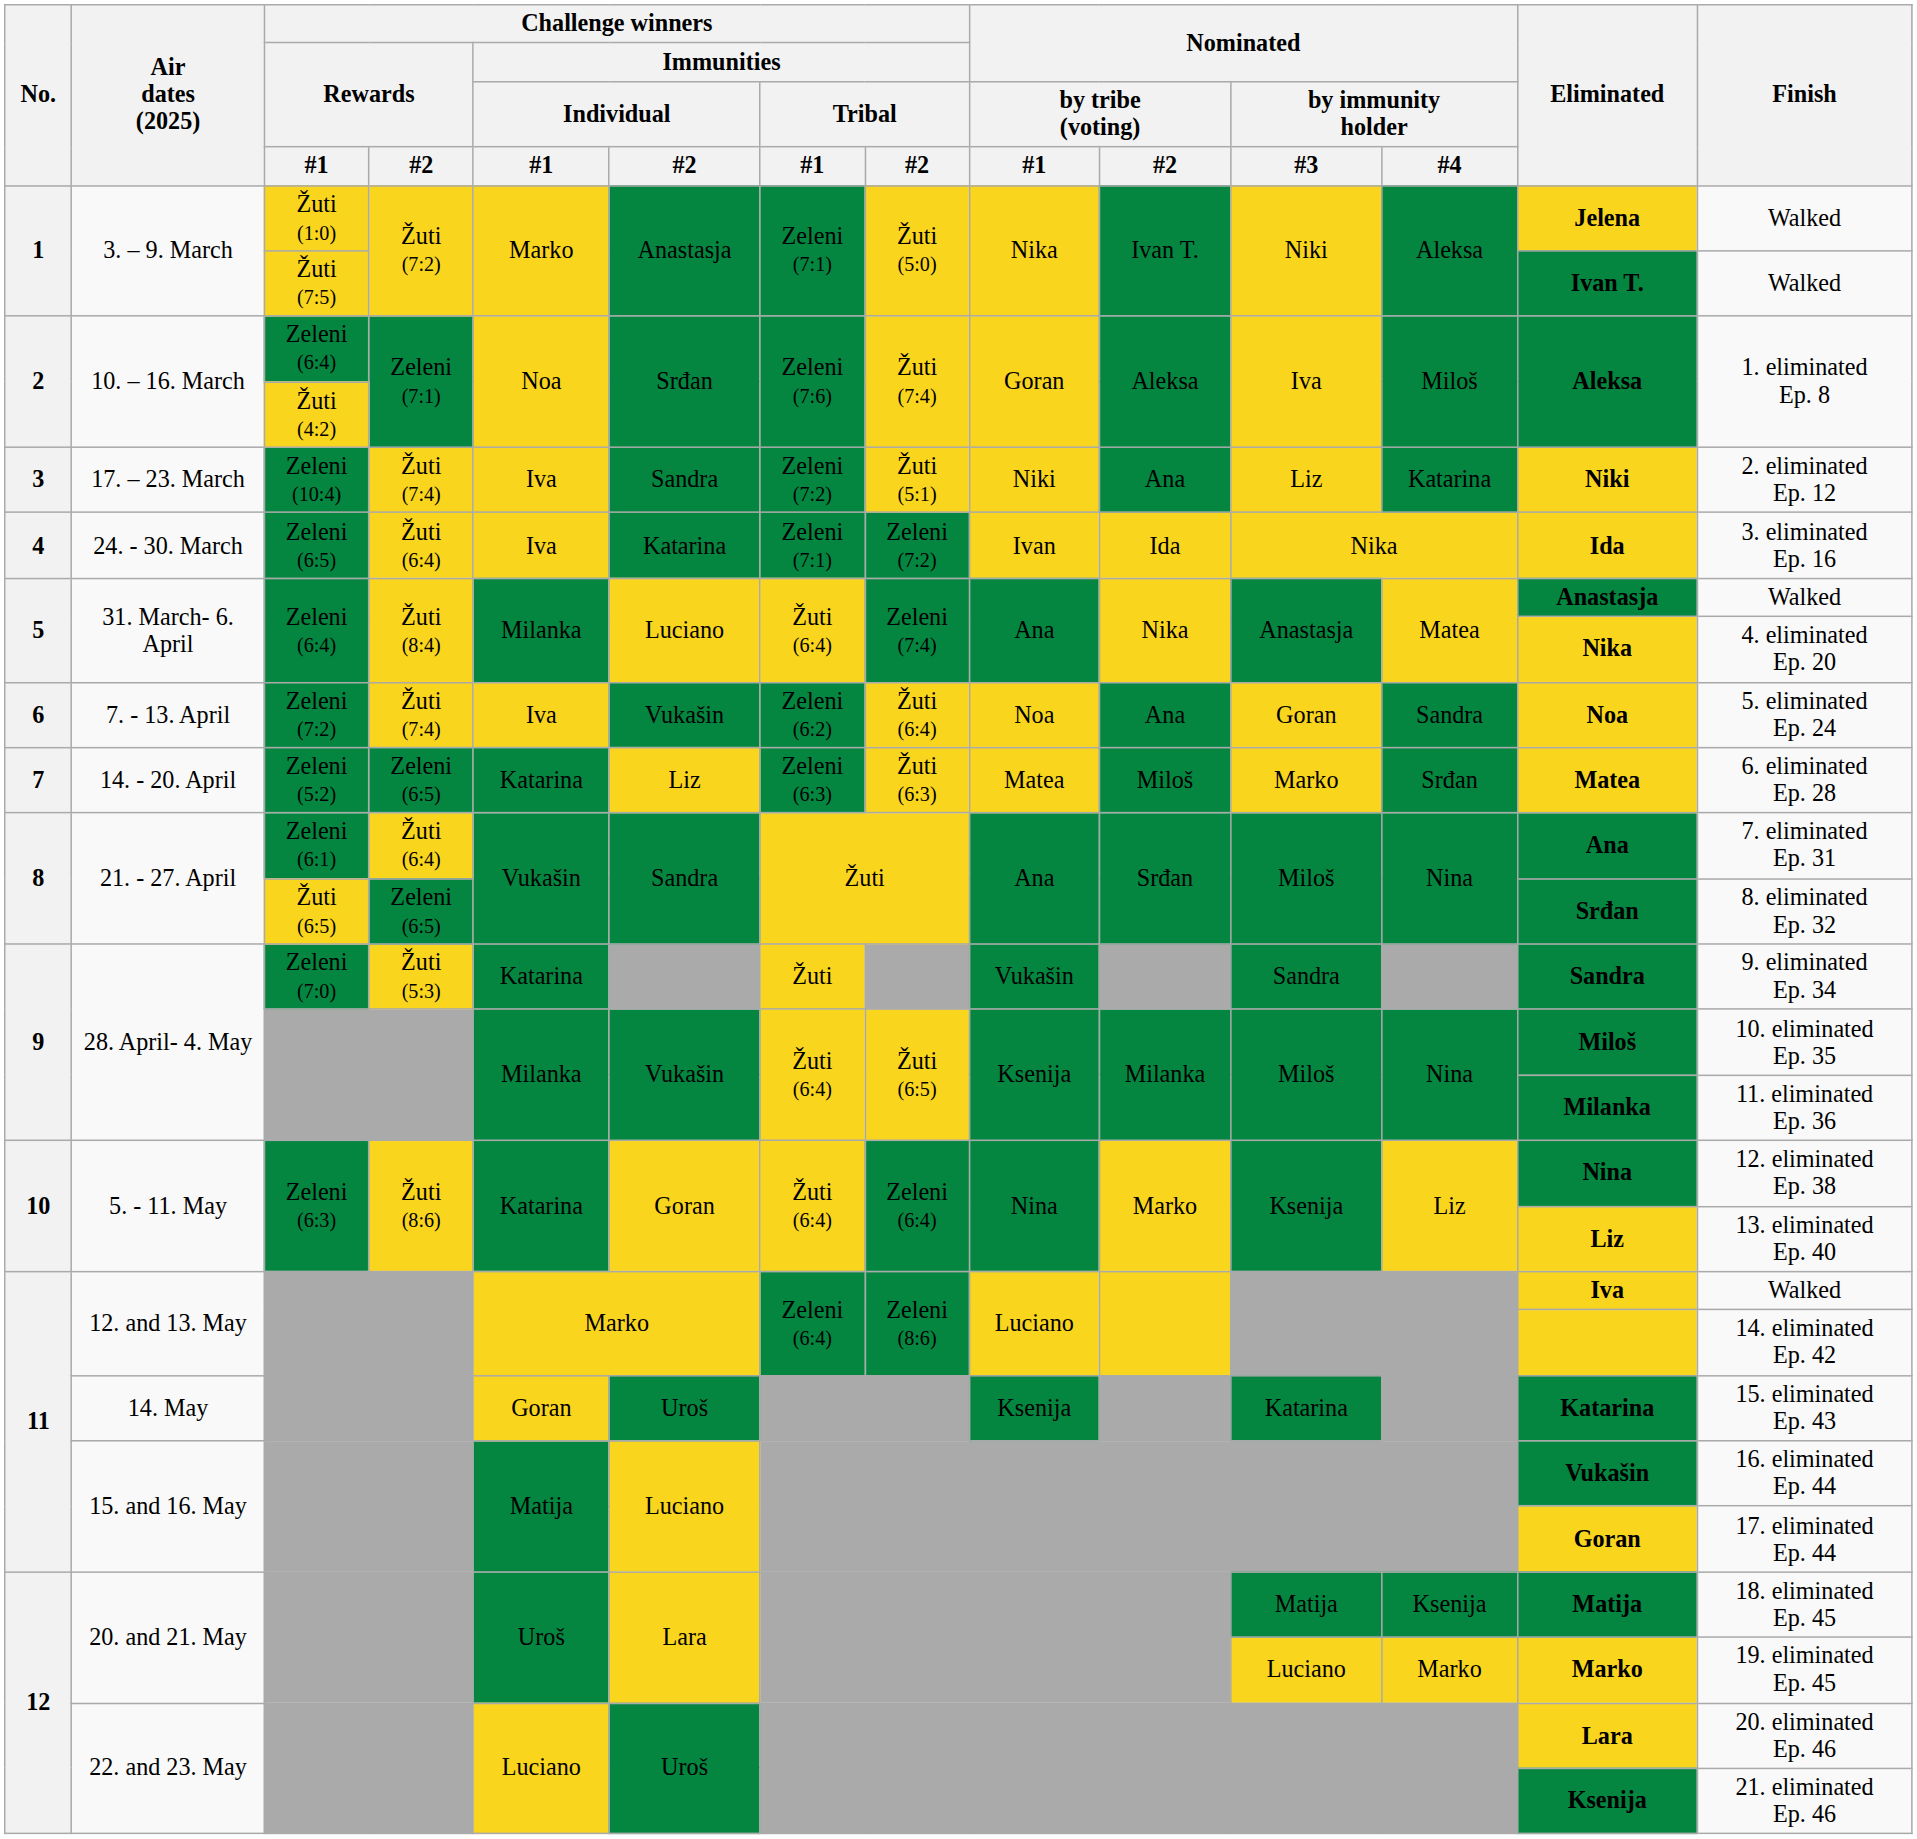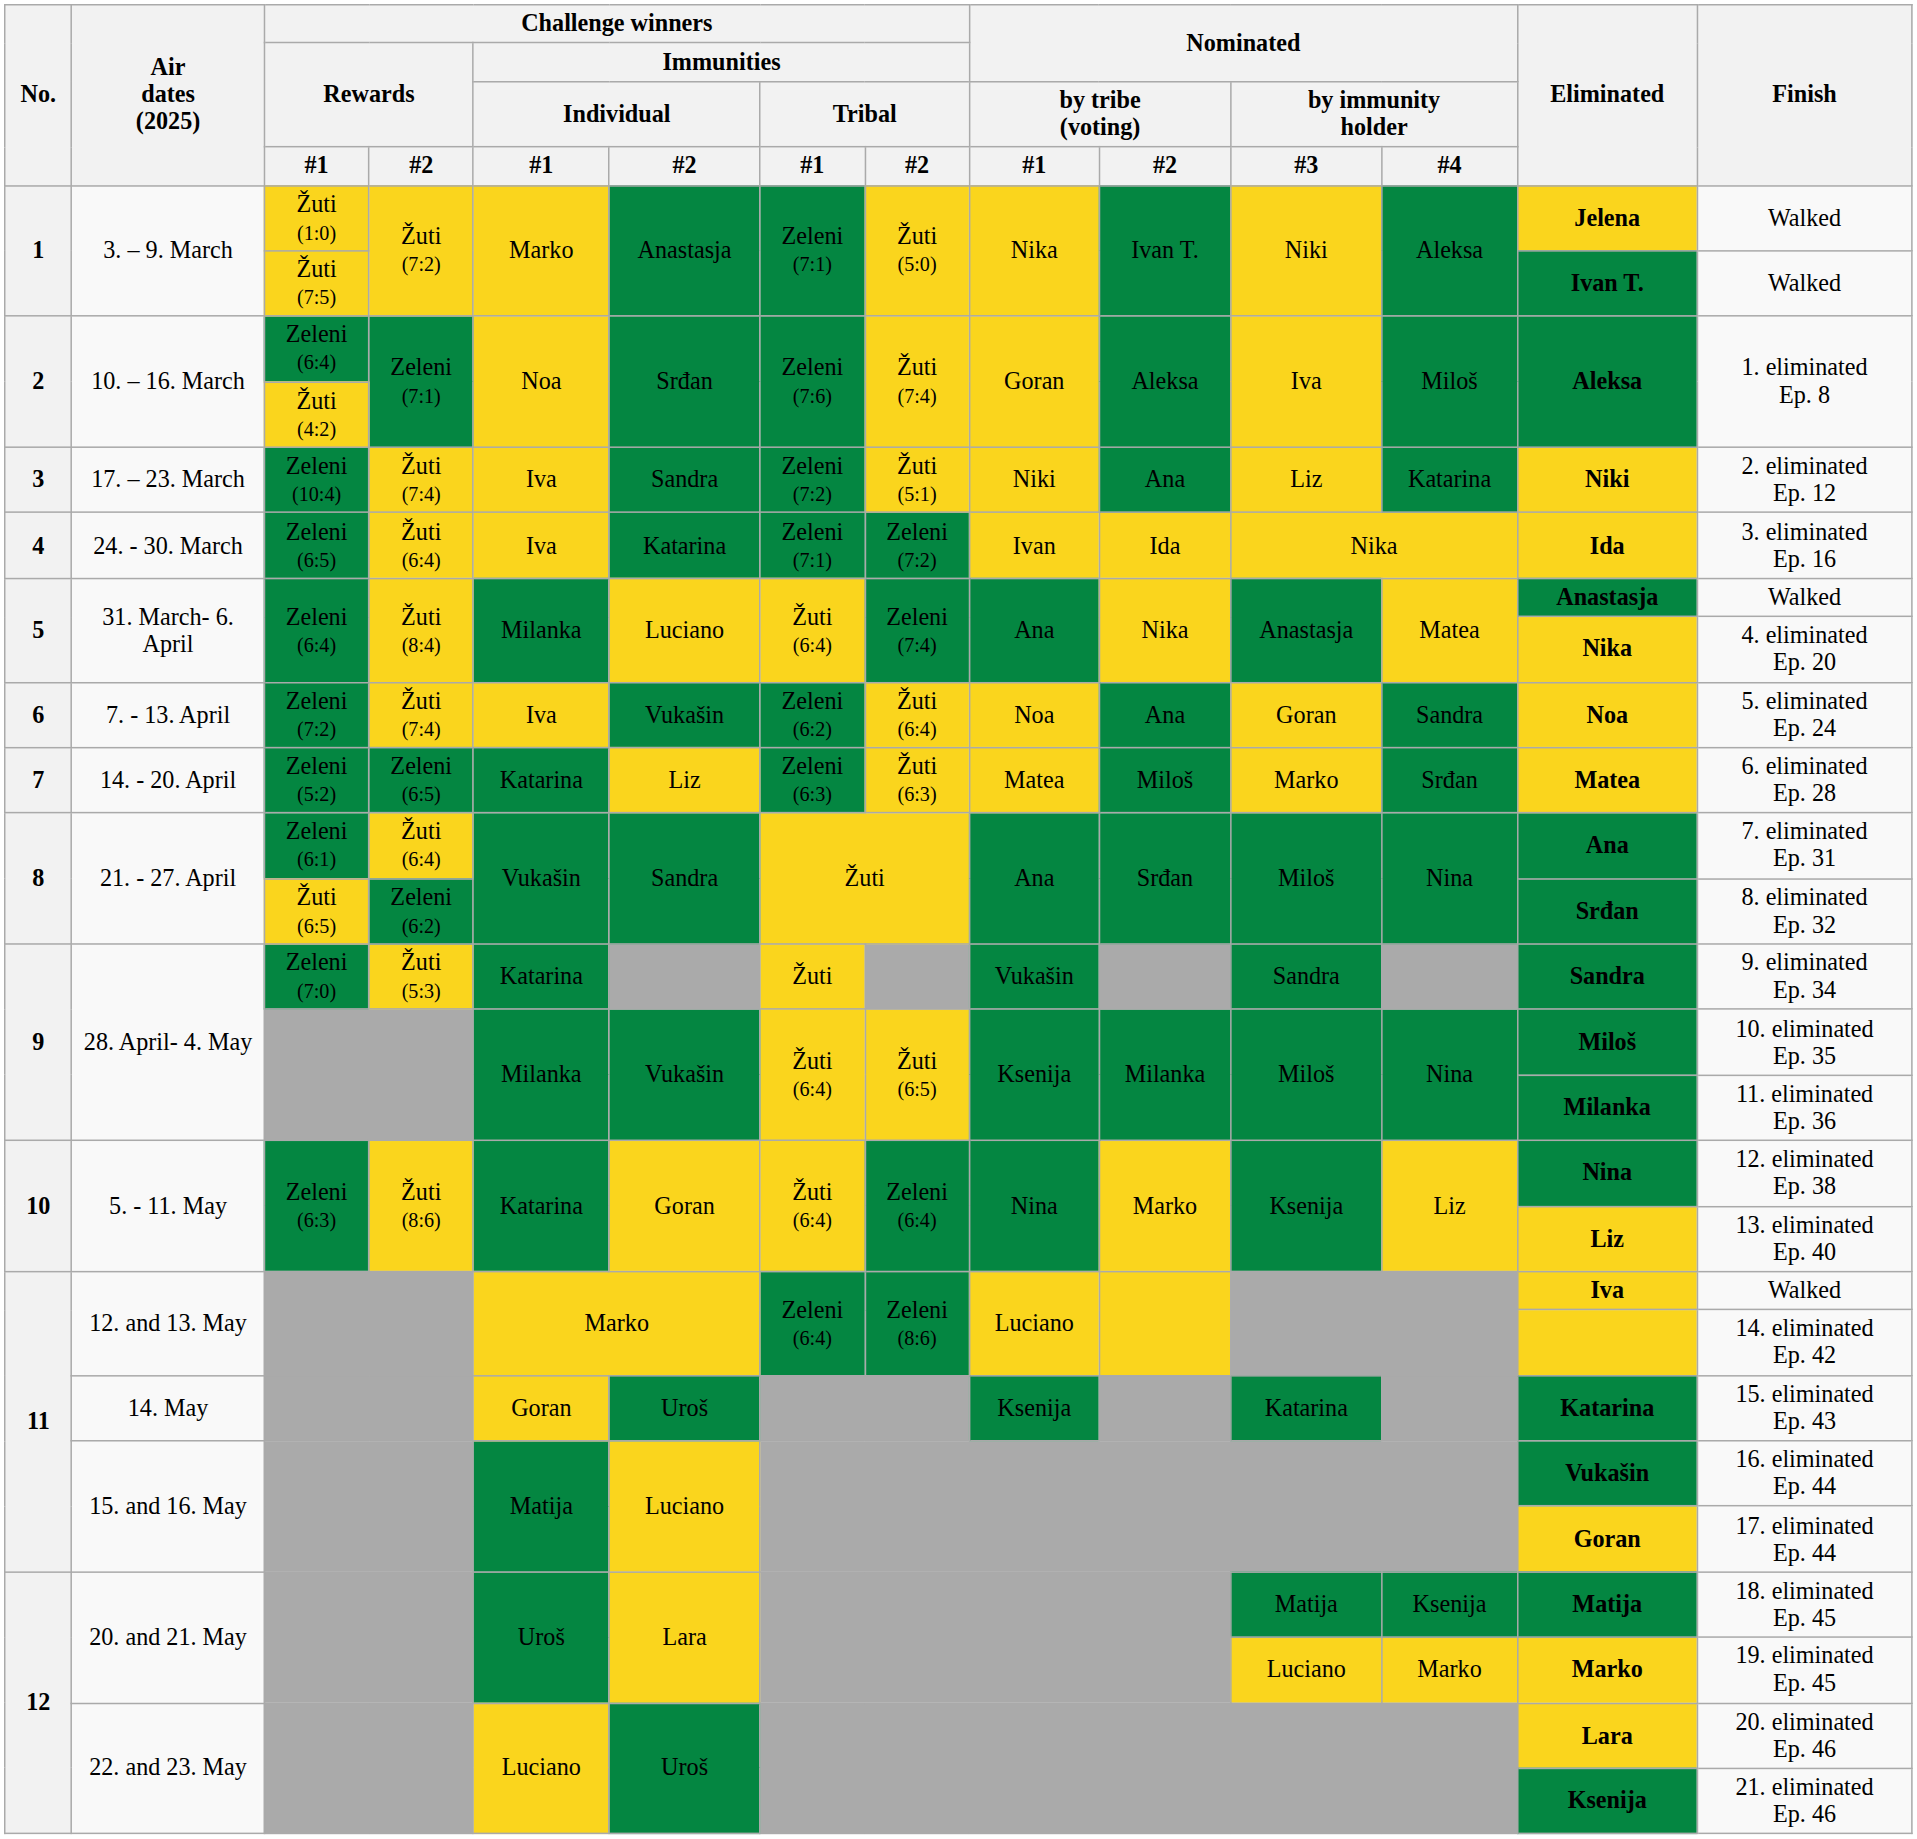(421, 910) Zeleni (6:5) -> (421, 910) Zeleni (6:2)
